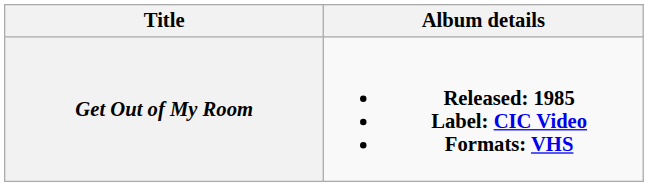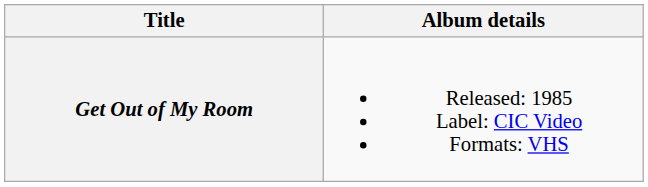(483, 121) bold -> (483, 121) normal
